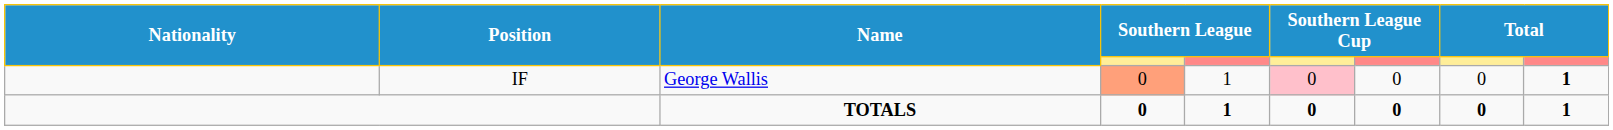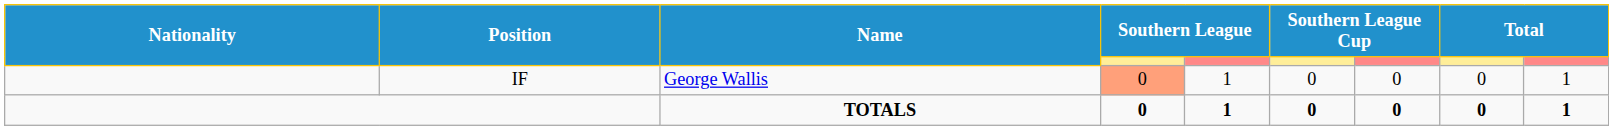(1312, 80) pink background -> (1312, 80) no background
(1566, 80) bold -> (1566, 80) normal
